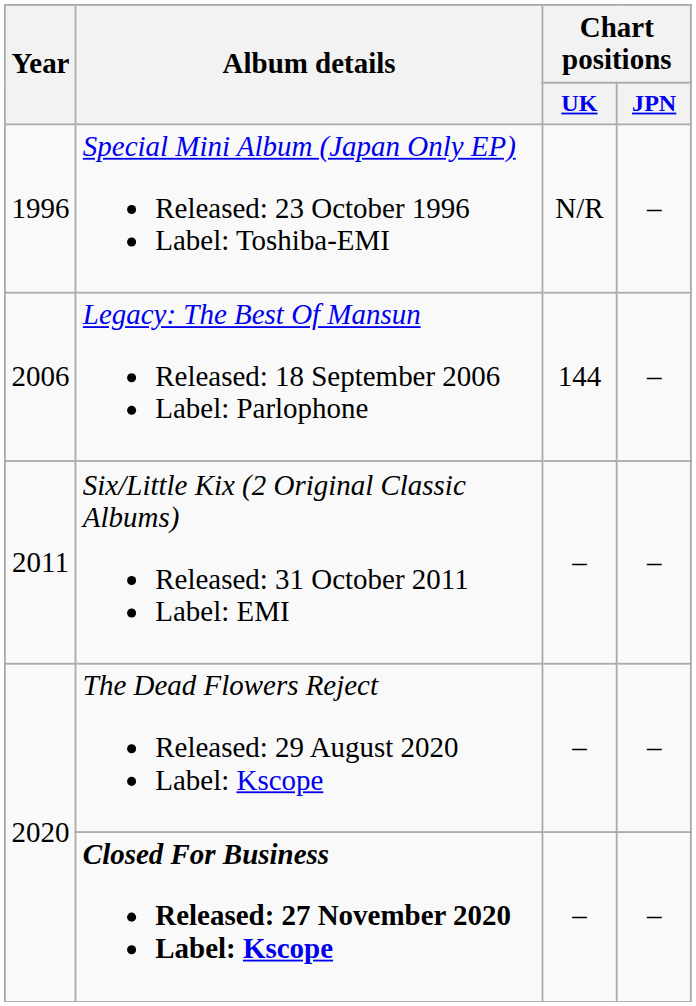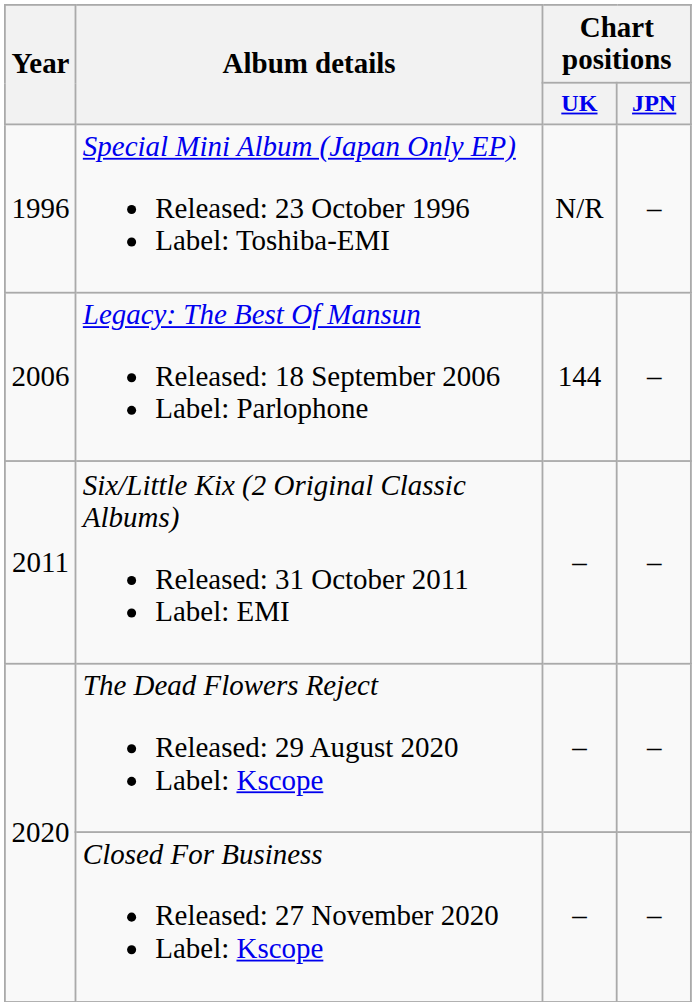(309, 902) bold -> (309, 902) normal
